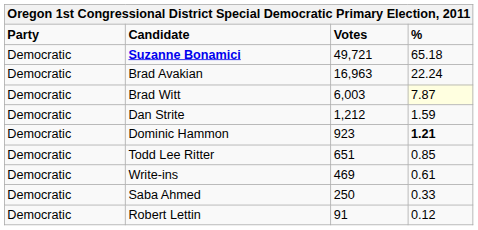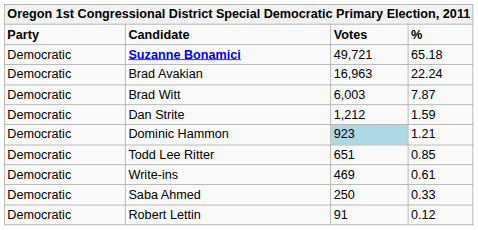(423, 94) lightyellow background -> (423, 94) no background
(344, 134) no background -> (344, 134) lightblue background
(423, 134) bold -> (423, 134) normal
